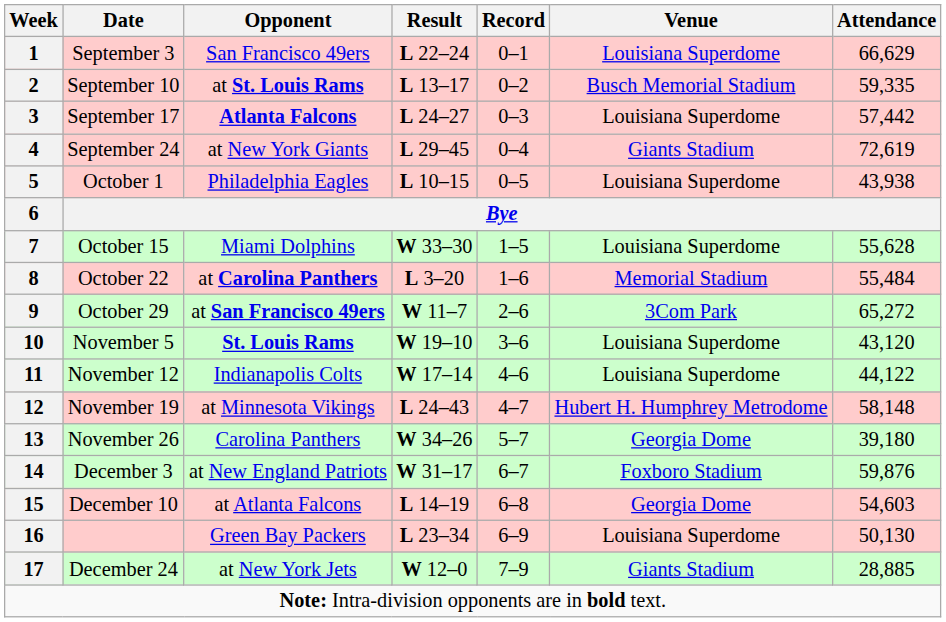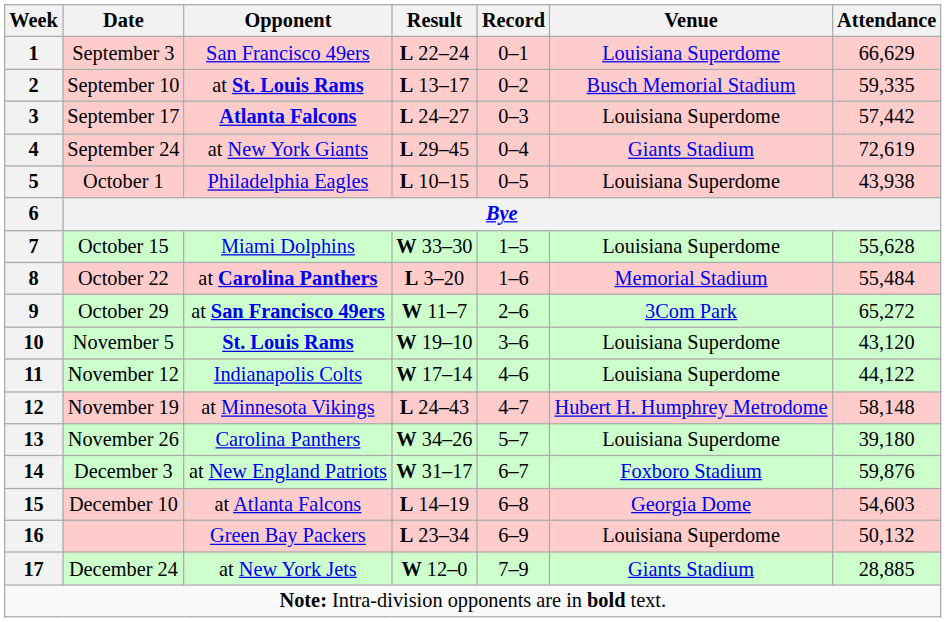(691, 439) Georgia Dome -> (691, 439) Louisiana Superdome
(887, 536) 50,130 -> (887, 536) 50,132
